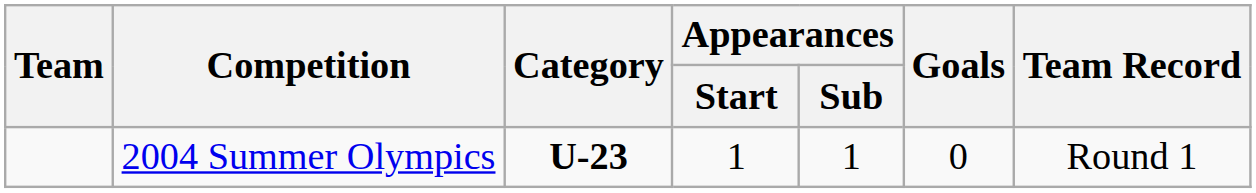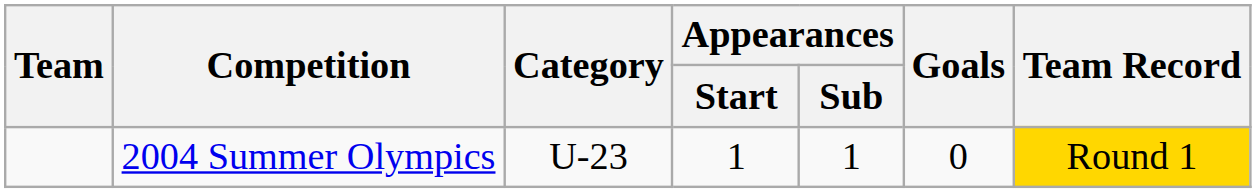(588, 156) bold -> (588, 156) normal
(1132, 156) no background -> (1132, 156) gold background
